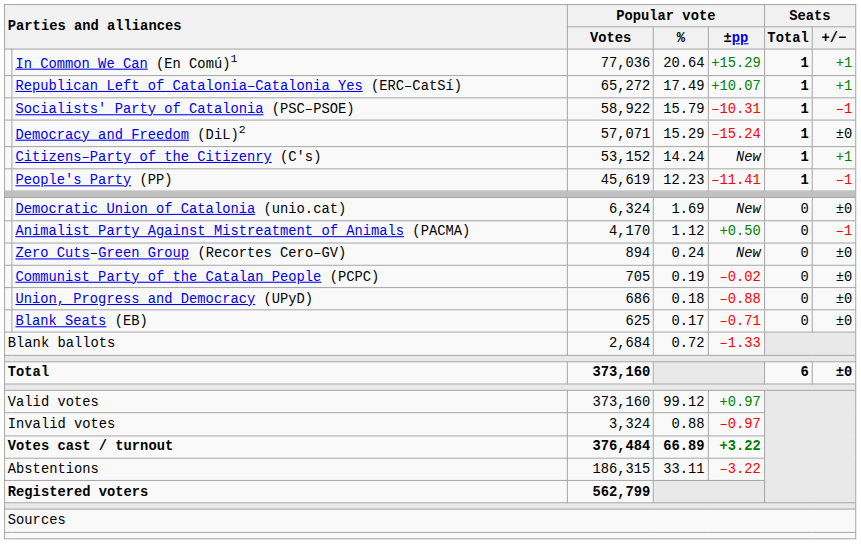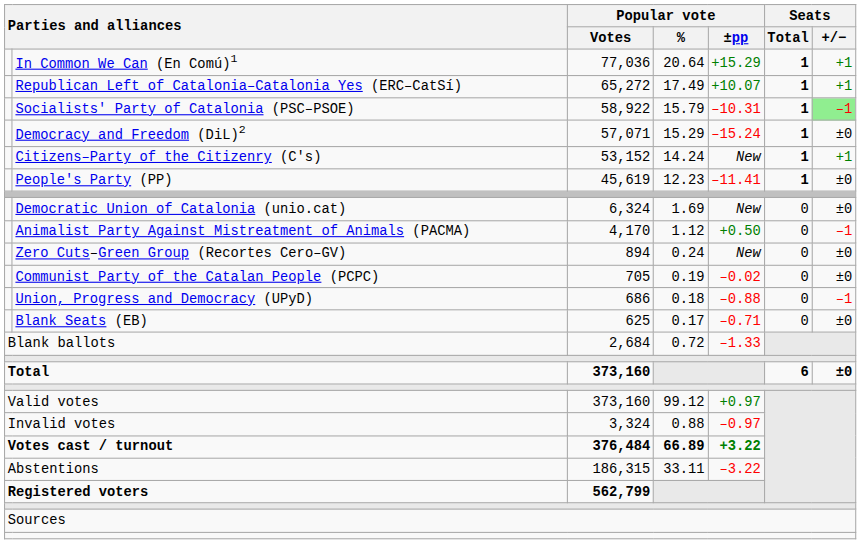(844, 109) no background -> (844, 109) lightgreen background
(844, 180) –1 -> (844, 180) ±0
(844, 299) ±0 -> (844, 299) –1
